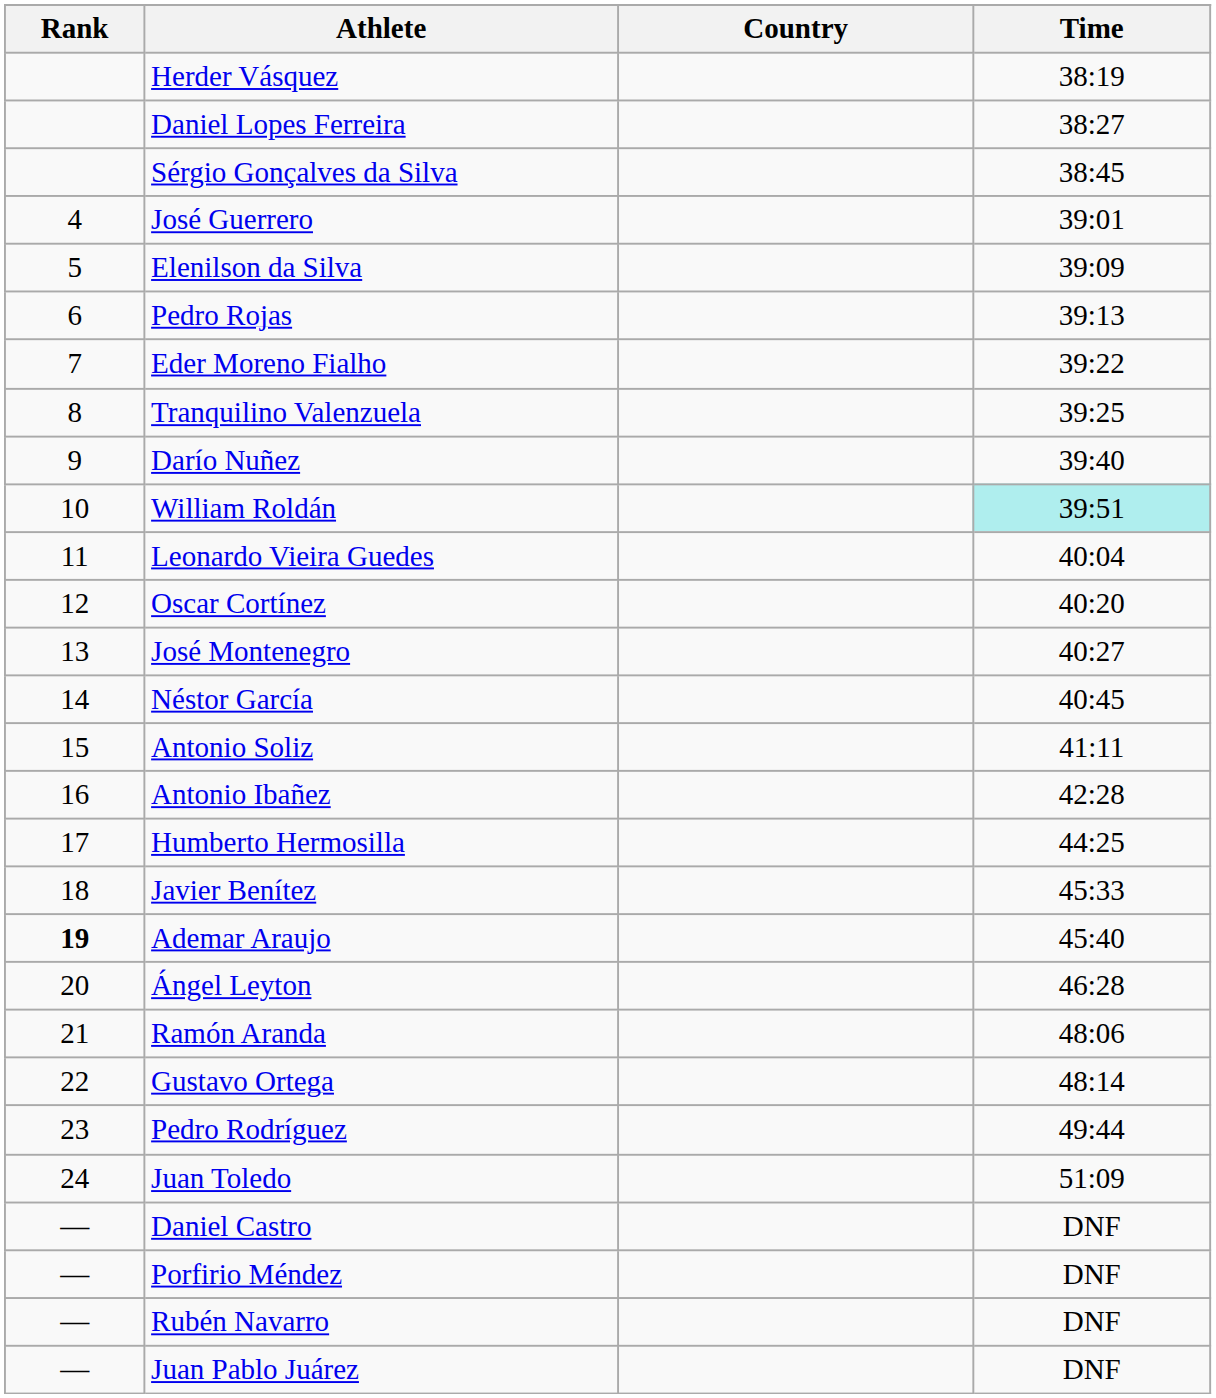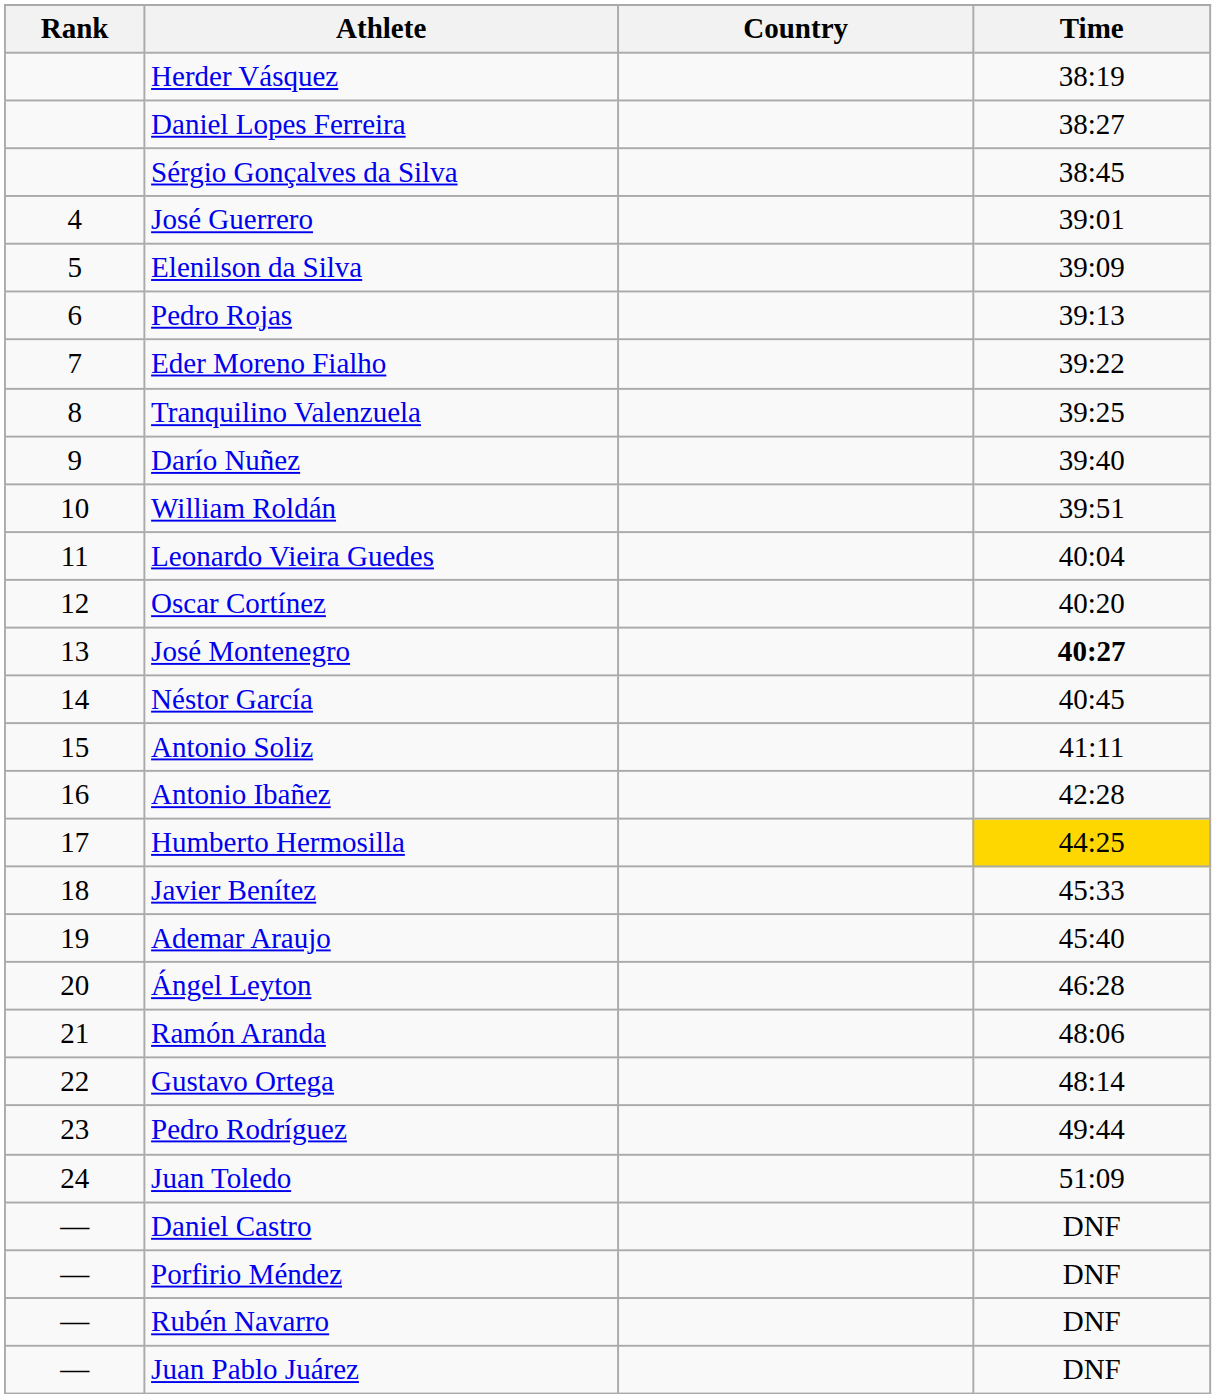(1092, 507) paleturquoise background -> (1092, 507) no background
(1092, 650) normal -> (1092, 650) bold
(1092, 842) no background -> (1092, 842) gold background
(75, 938) bold -> (75, 938) normal
